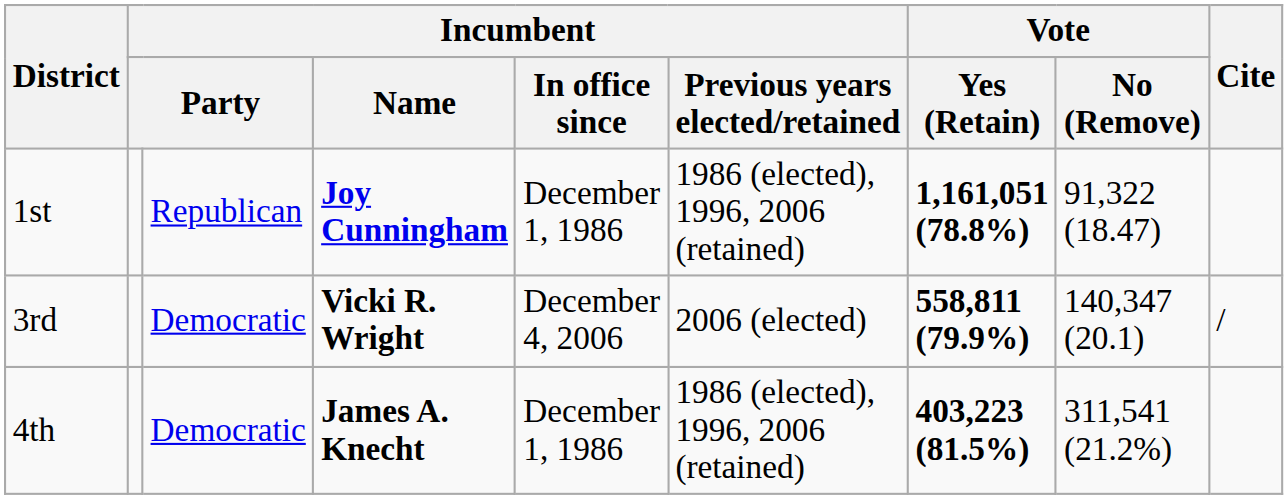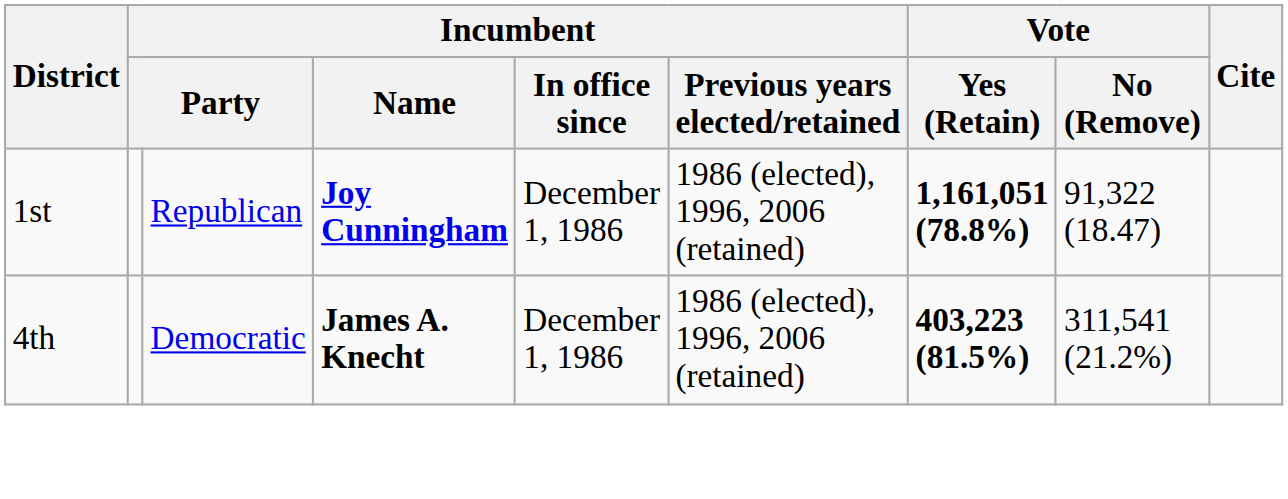- row: (35, 320)
